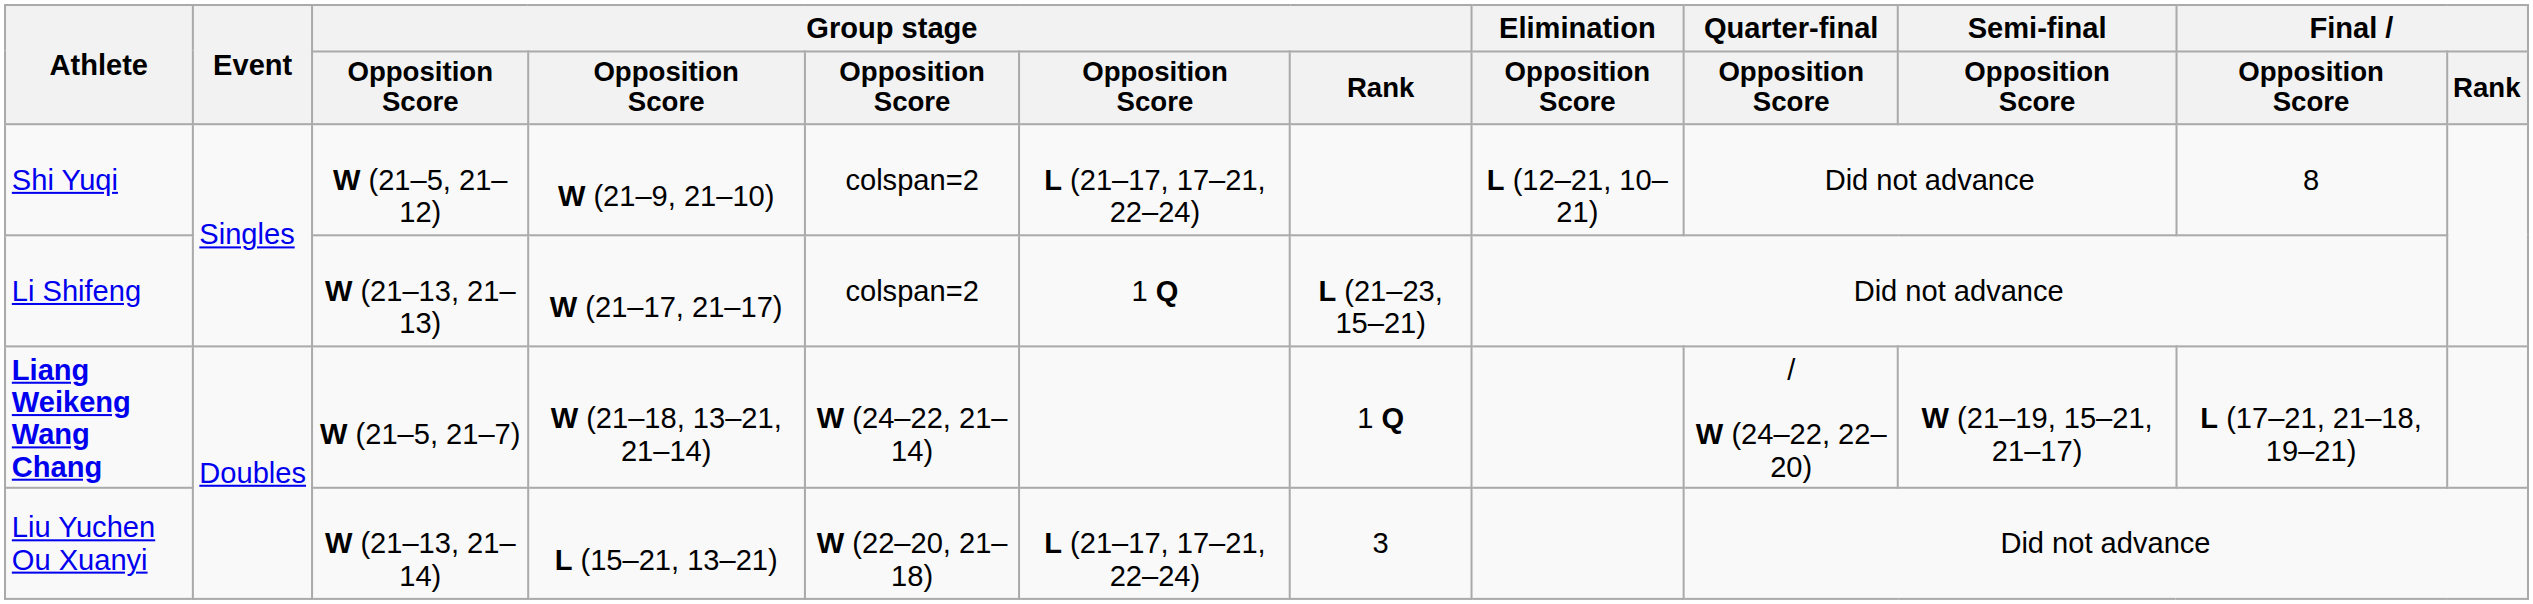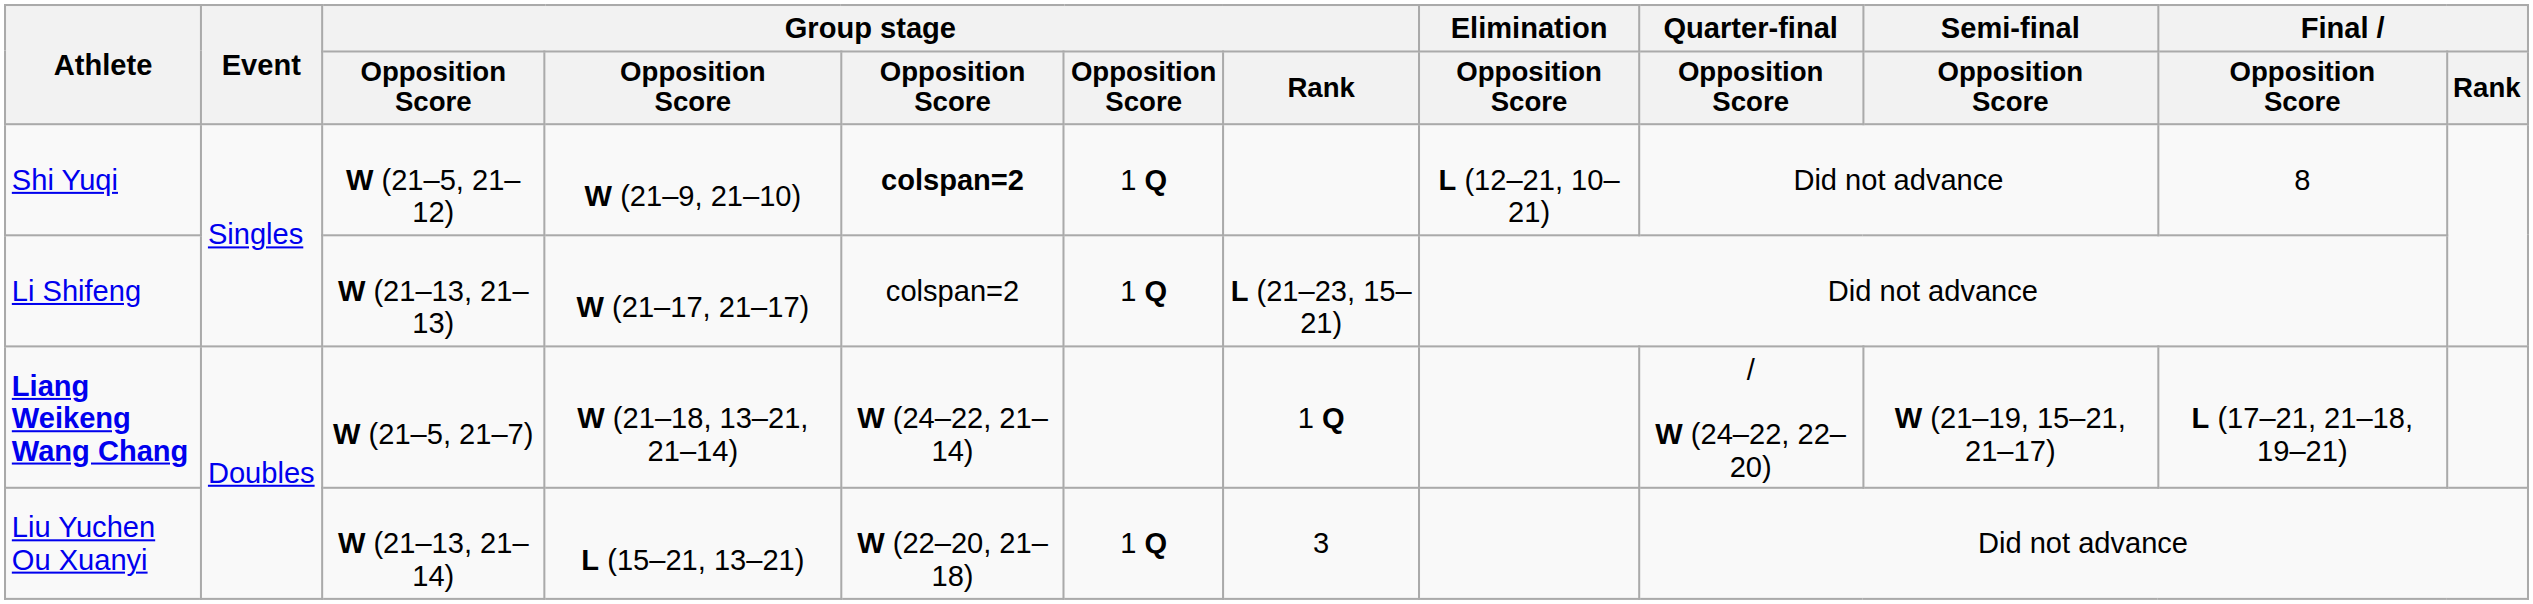(912, 180) normal -> (953, 180) bold
(1155, 196) L (21–17, 17–21, 22–24) -> (1144, 180) 1 Q
(1155, 561) L (21–17, 17–21, 22–24) -> (1144, 544) 1 Q
